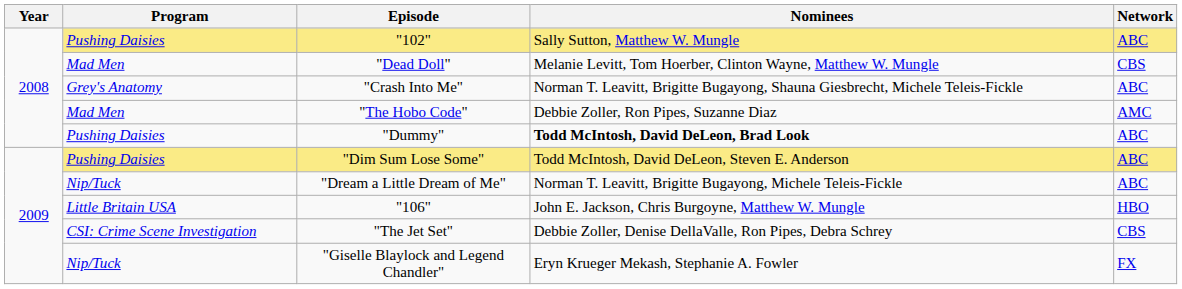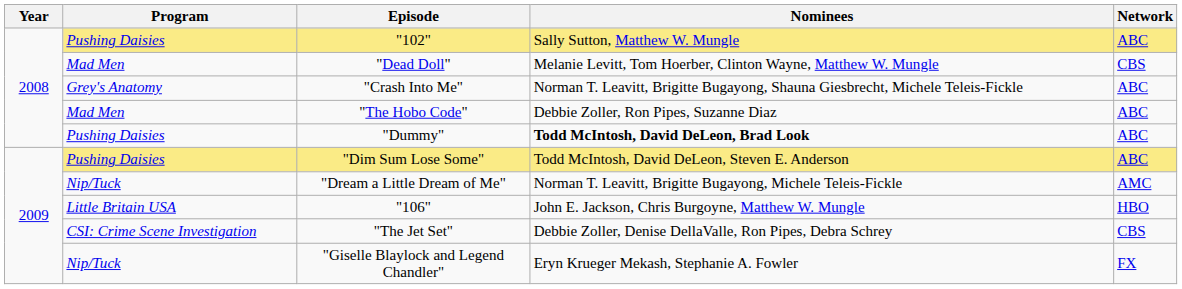(1134, 111) AMC -> (1133, 111) ABC
(1133, 183) ABC -> (1134, 183) AMC
